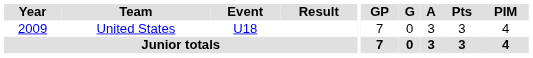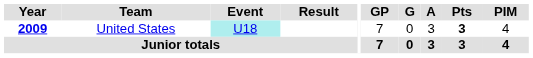(33, 28) normal -> (33, 28) bold
(245, 28) no background -> (245, 28) paleturquoise background
(462, 28) normal -> (462, 28) bold
